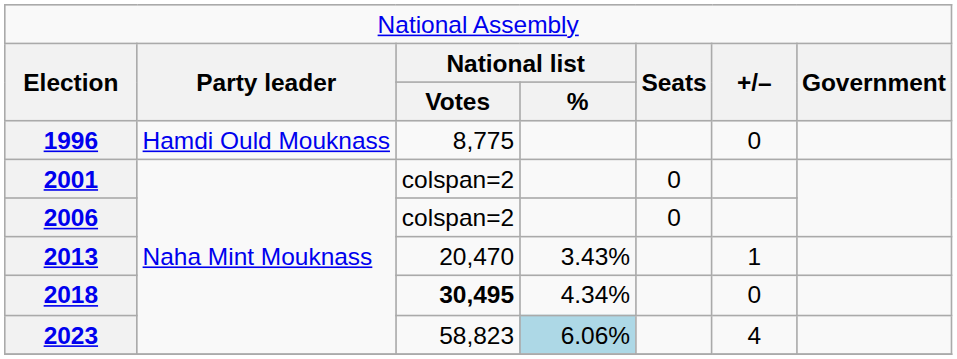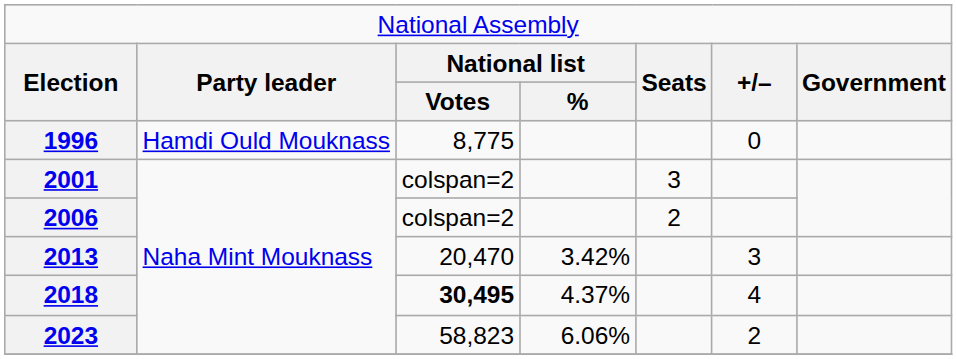(674, 179) 0 -> (674, 179) 3
(674, 218) 0 -> (674, 218) 2
(595, 257) 3.43% -> (595, 257) 3.42%
(754, 257) 1 -> (754, 257) 3
(595, 296) 4.34% -> (595, 296) 4.37%
(754, 296) 0 -> (754, 296) 4
(595, 334) lightblue background -> (595, 334) no background
(754, 334) 4 -> (754, 334) 2
